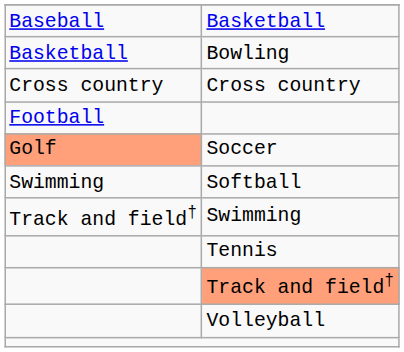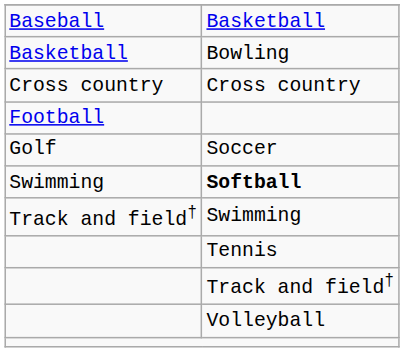(33, 150) lightsalmon background -> (33, 150) no background
(254, 182) normal -> (254, 182) bold
(300, 286) lightsalmon background -> (300, 286) no background
